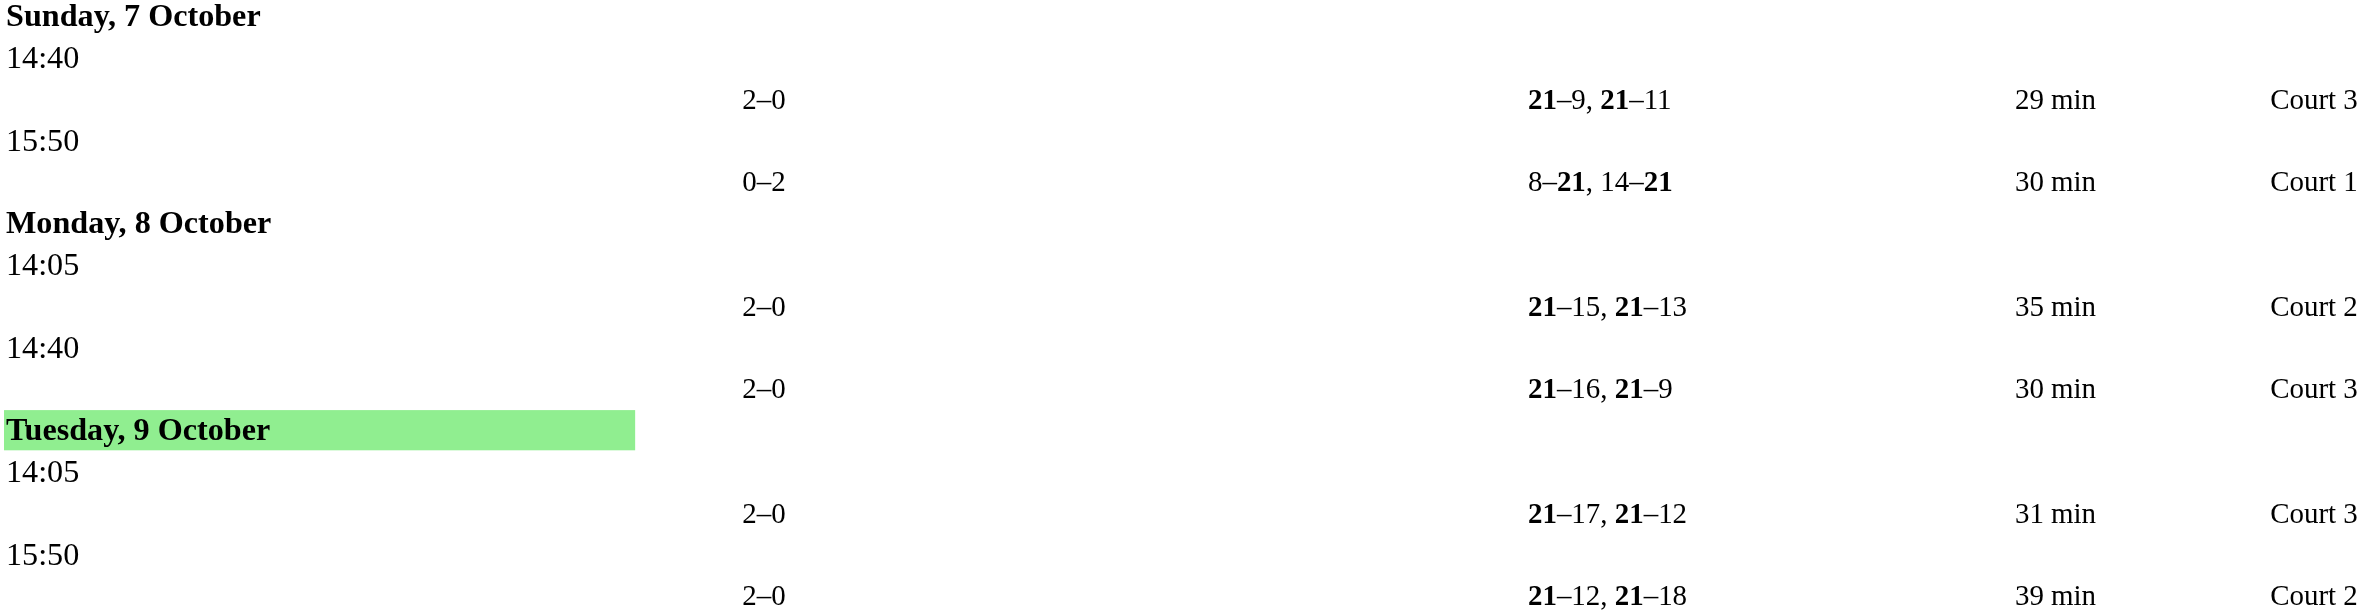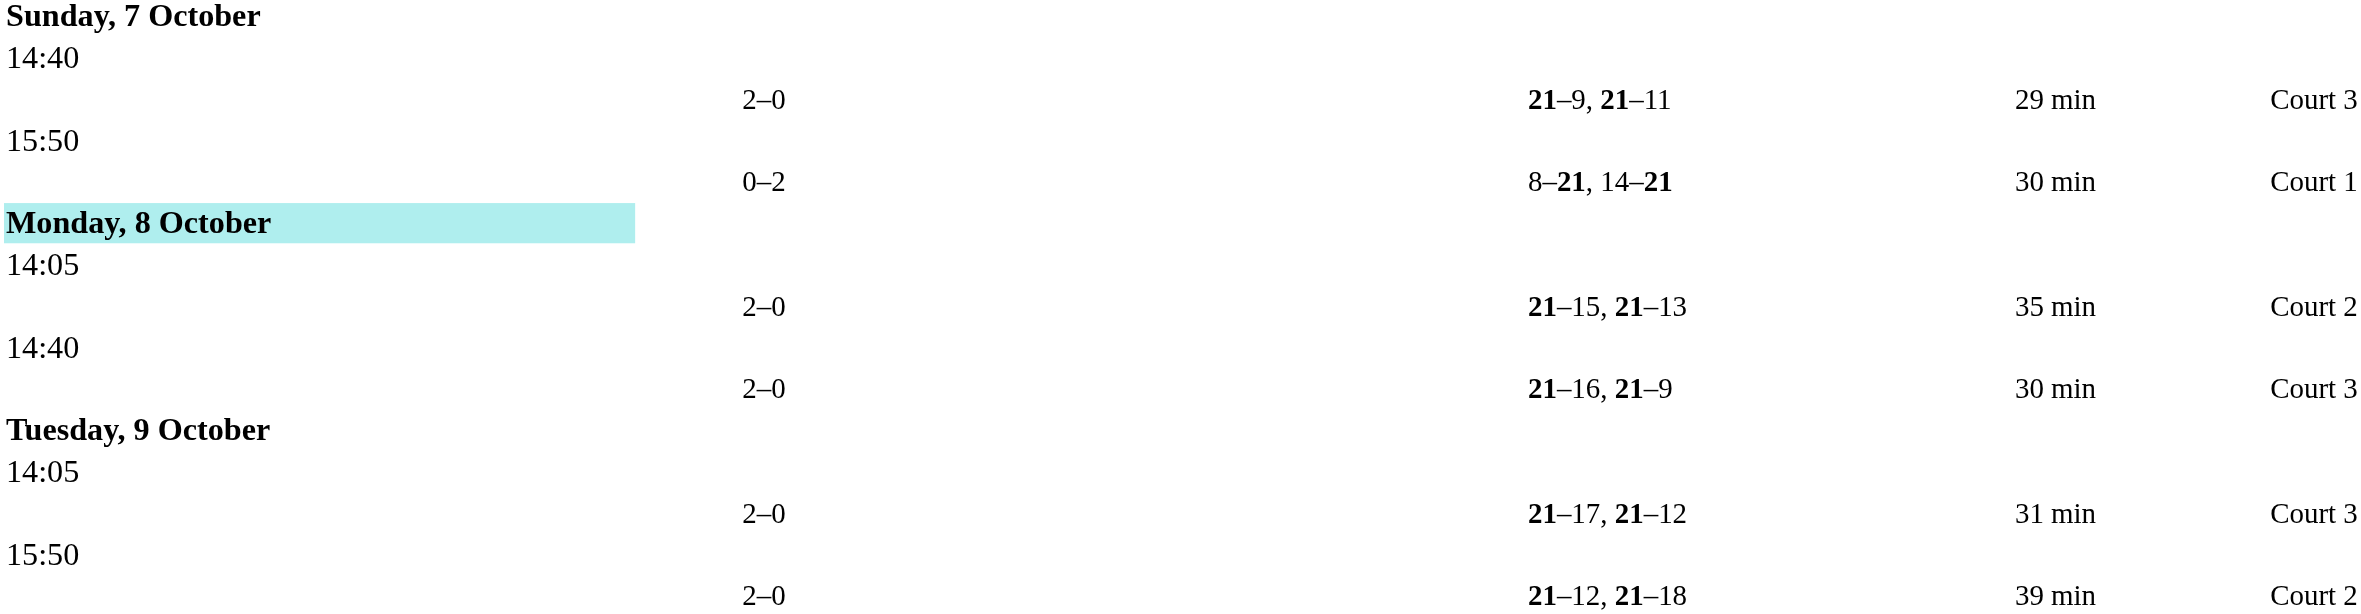(139, 222) no background -> (139, 222) paleturquoise background
(138, 429) lightgreen background -> (138, 429) no background
